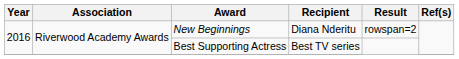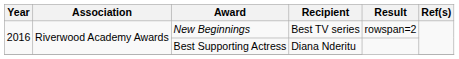(323, 29) Diana Nderitu -> (325, 29) Best TV series
(325, 46) Best TV series -> (323, 46) Diana Nderitu
